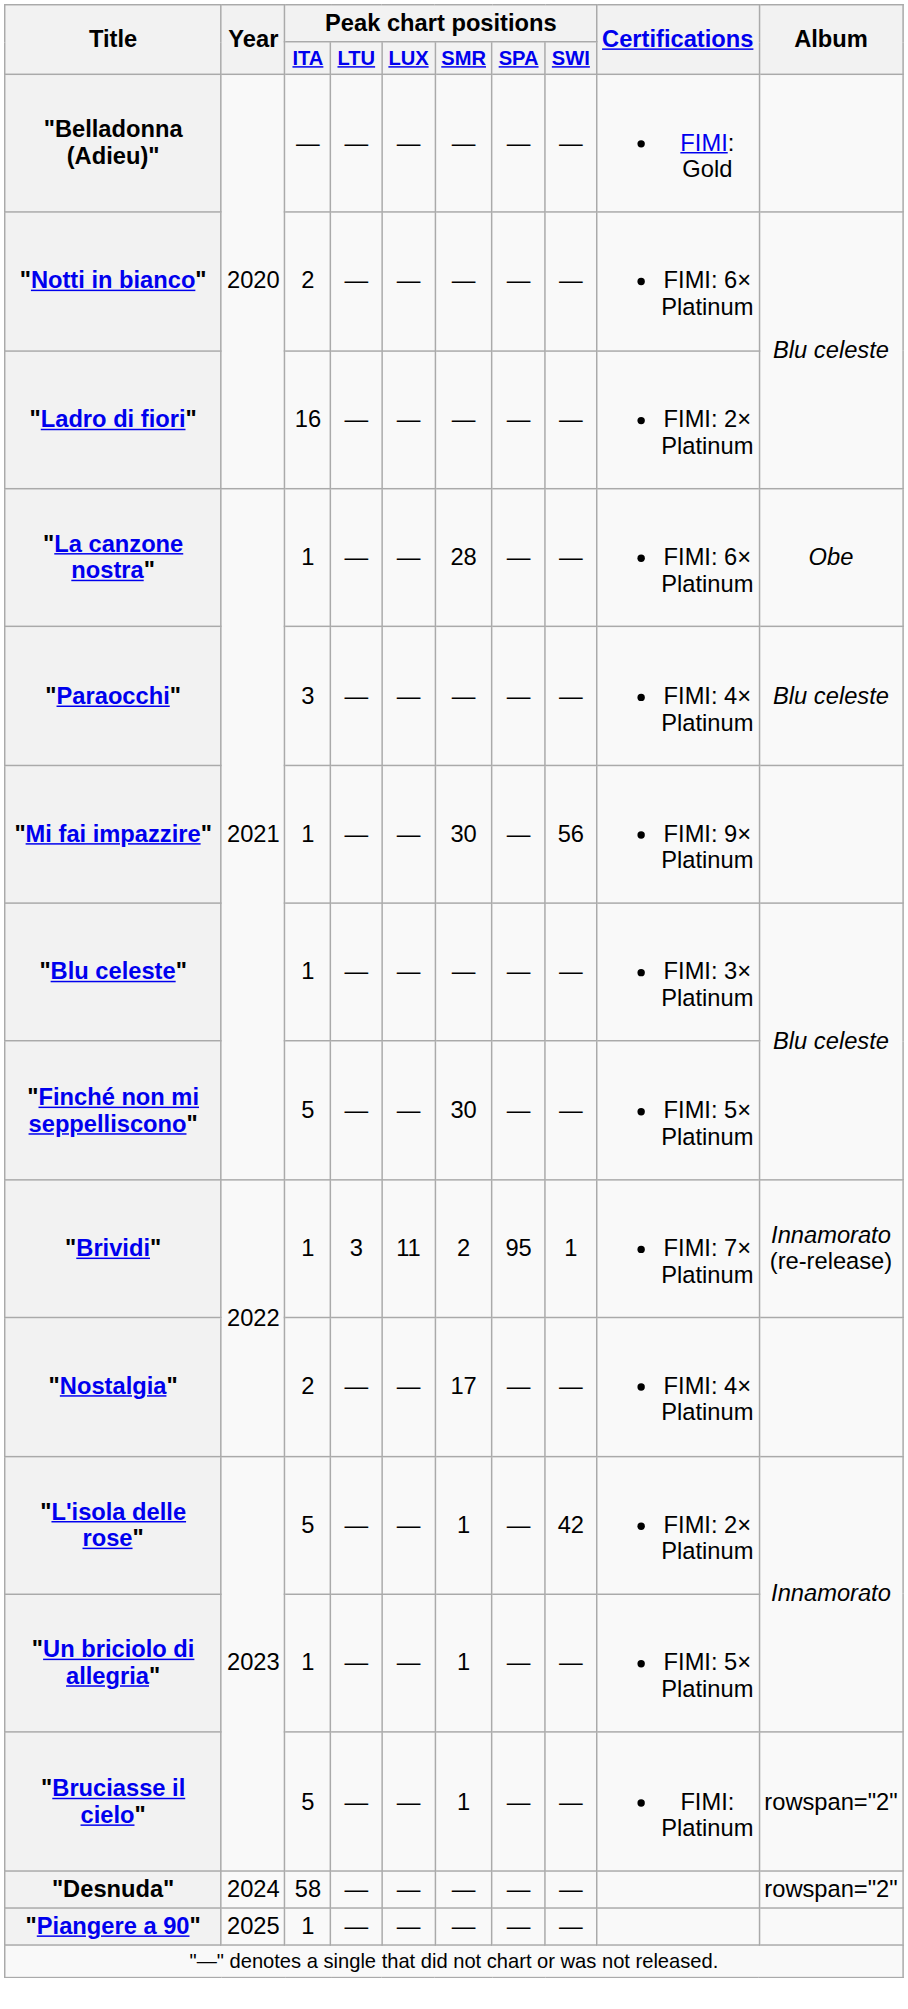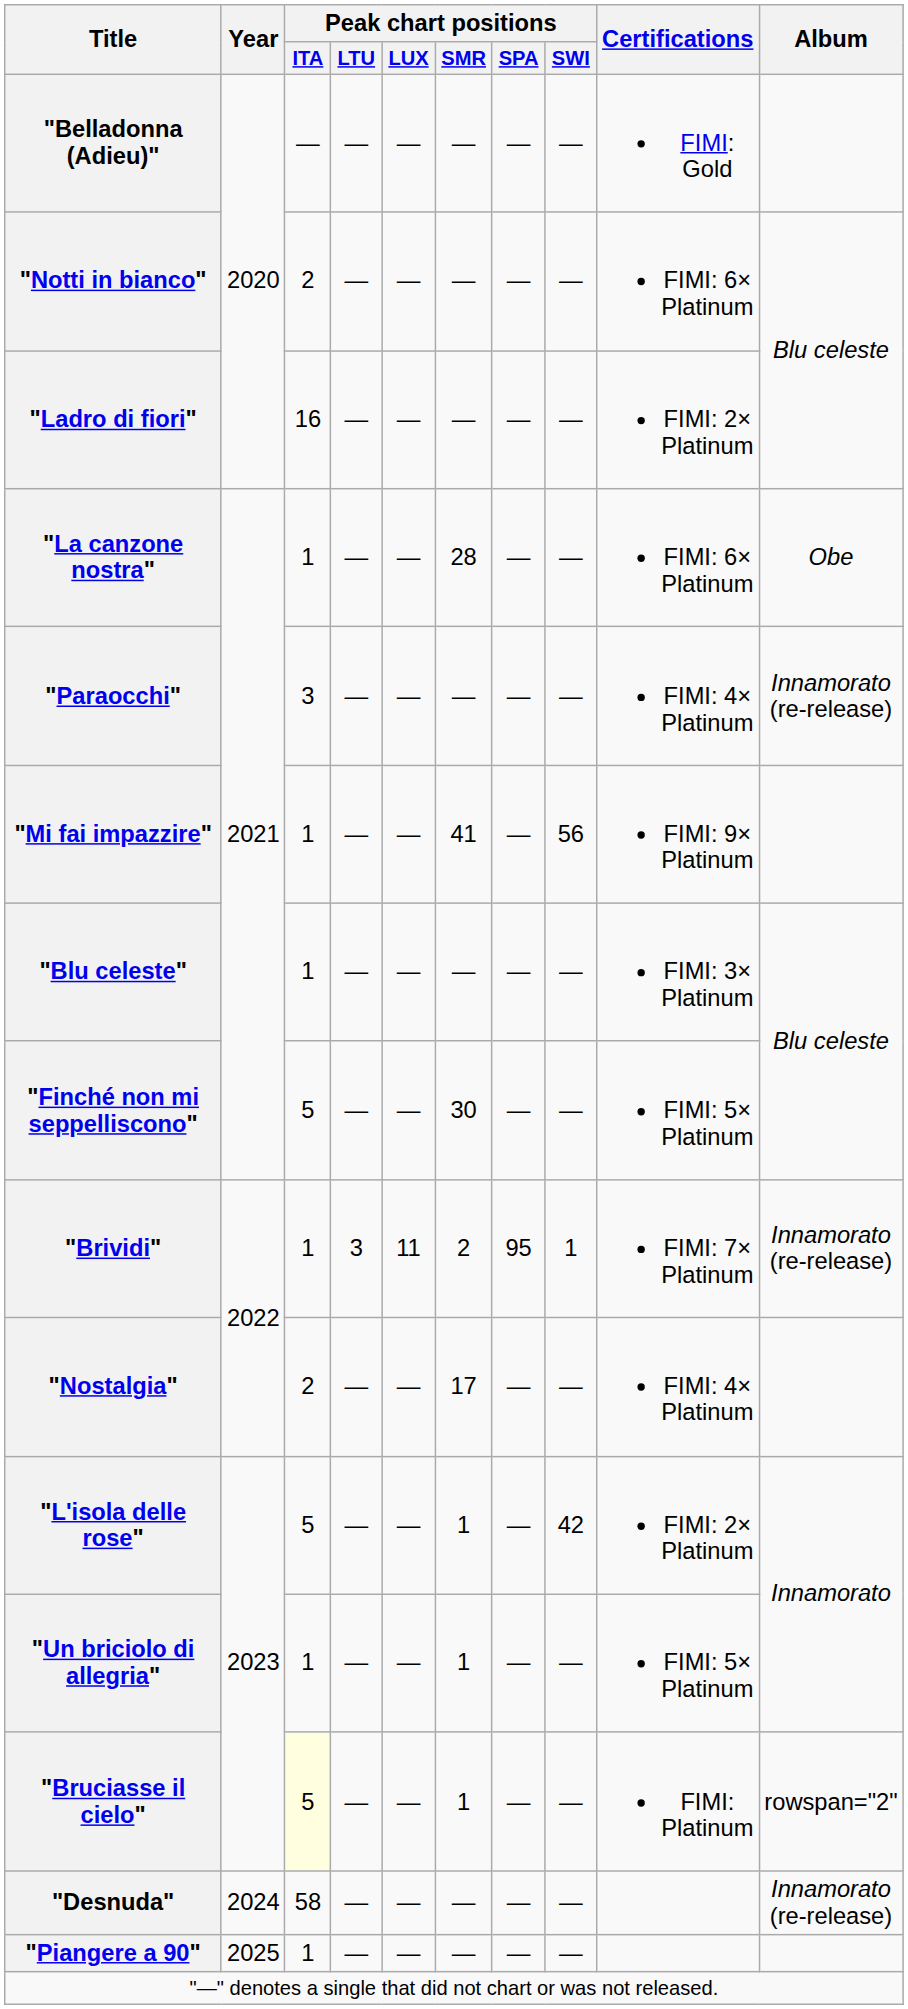(831, 695) Blu celeste -> (831, 695) Innamorato (re-release)
(464, 833) 30 -> (464, 833) 41
(308, 1801) no background -> (308, 1801) lightyellow background
(831, 1889) rowspan="2" -> (831, 1902) Innamorato (re-release)
